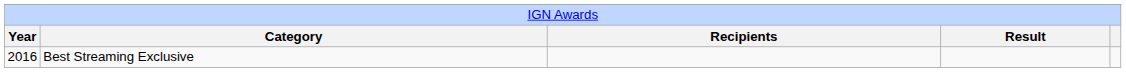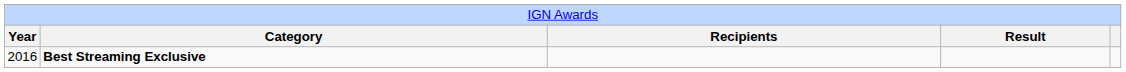(119, 57) normal -> (125, 57) bold
